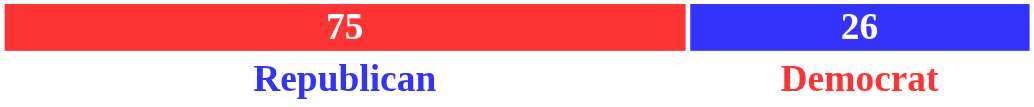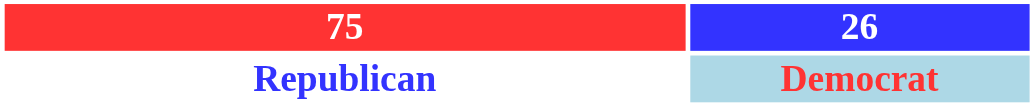(860, 78) no background -> (860, 78) lightblue background
